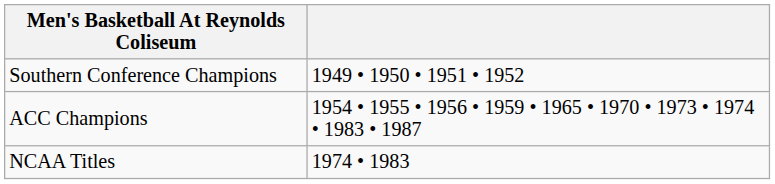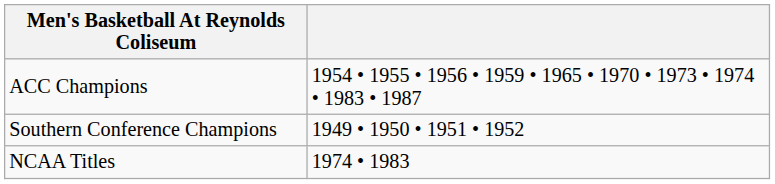rows swapped: (143, 75) <-> (78, 118)
